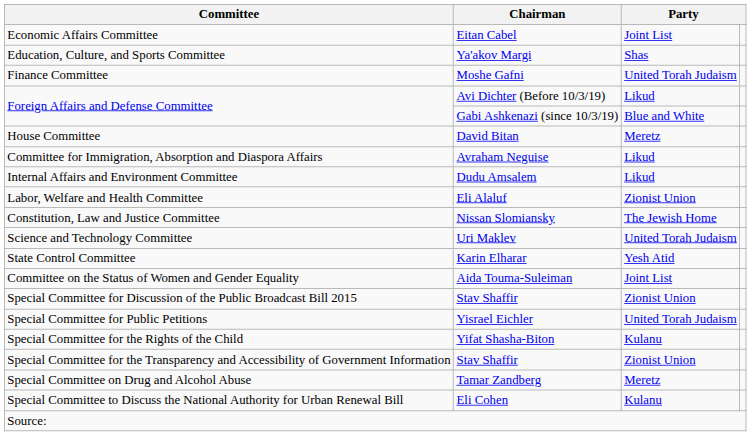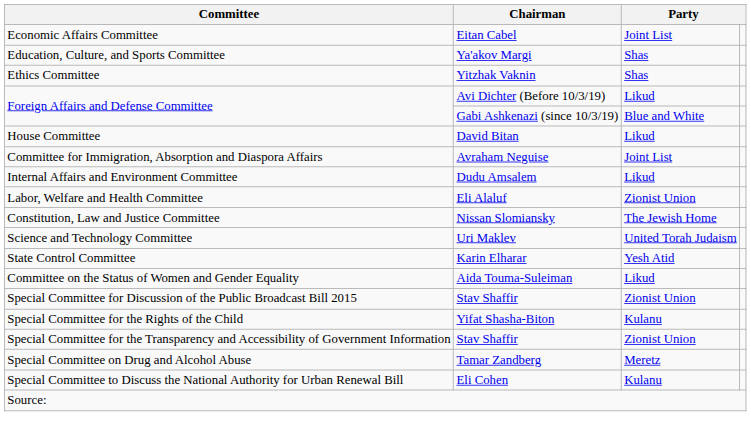+ row: (53, 75)
- row: (58, 75)
(642, 136) Meretz -> (639, 136) Likud
(639, 156) Likud -> (648, 156) Joint List
(648, 278) Joint List -> (639, 278) Likud
- row: (107, 319)
